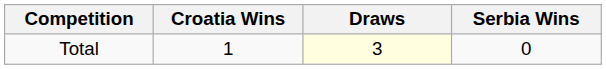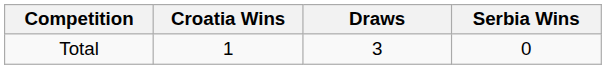(377, 49) lightyellow background -> (377, 49) no background
